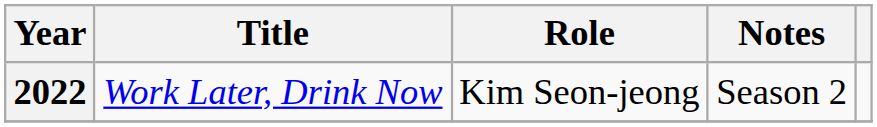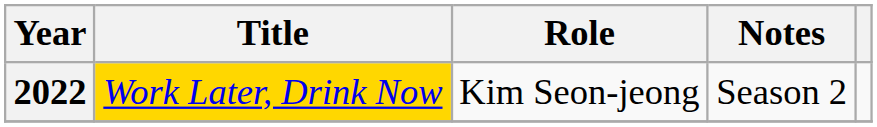(273, 91) no background -> (273, 91) gold background
